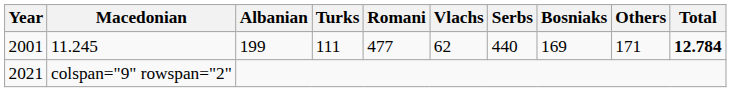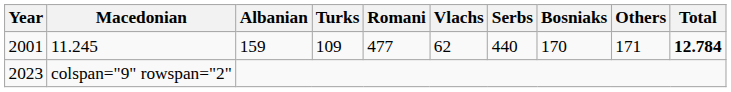(253, 45) 199 -> (253, 45) 159
(328, 45) 111 -> (329, 45) 109
(554, 45) 169 -> (554, 45) 170
(26, 73) 2021 -> (26, 73) 2023
